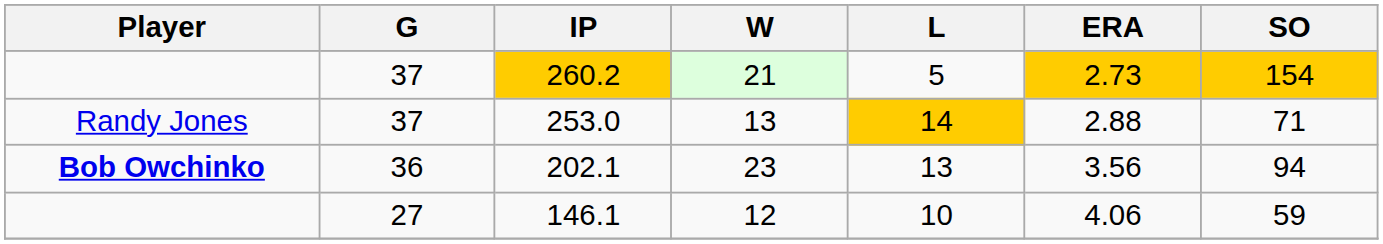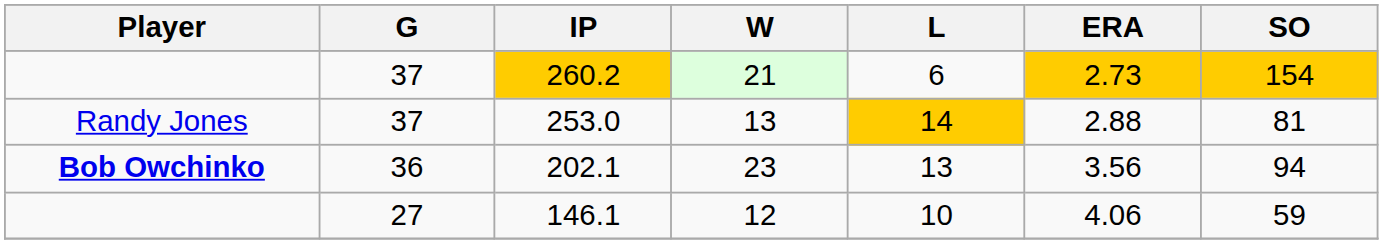(936, 74) 5 -> (936, 74) 6
(1289, 121) 71 -> (1289, 121) 81
